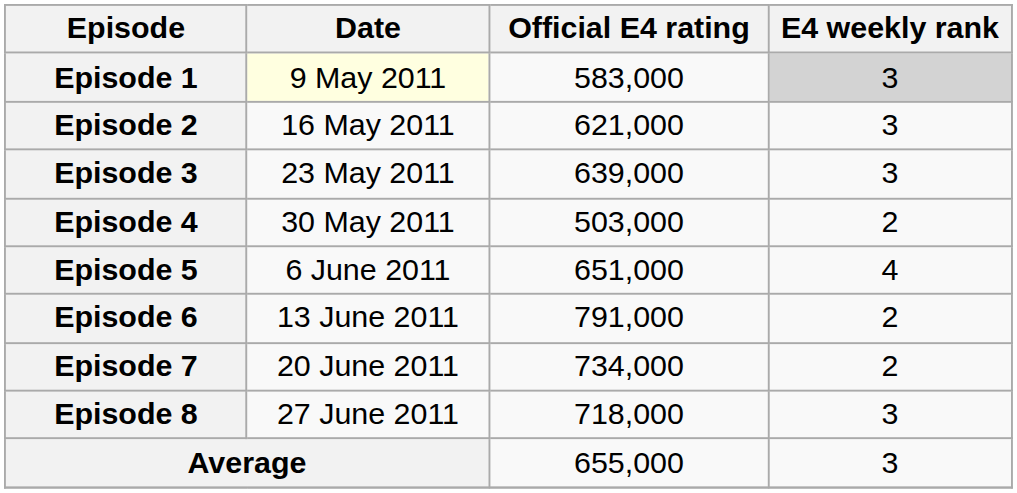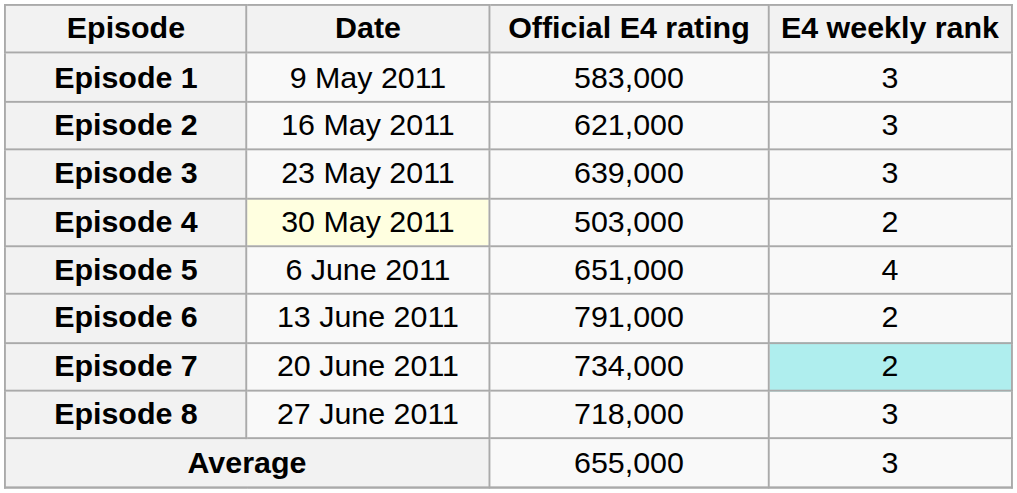(368, 76) lightyellow background -> (368, 76) no background
(890, 76) lightgrey background -> (890, 76) no background
(368, 221) no background -> (368, 221) lightyellow background
(890, 366) no background -> (890, 366) paleturquoise background
